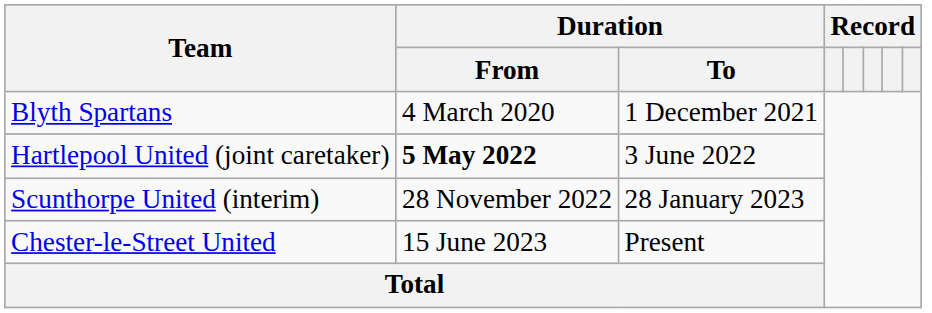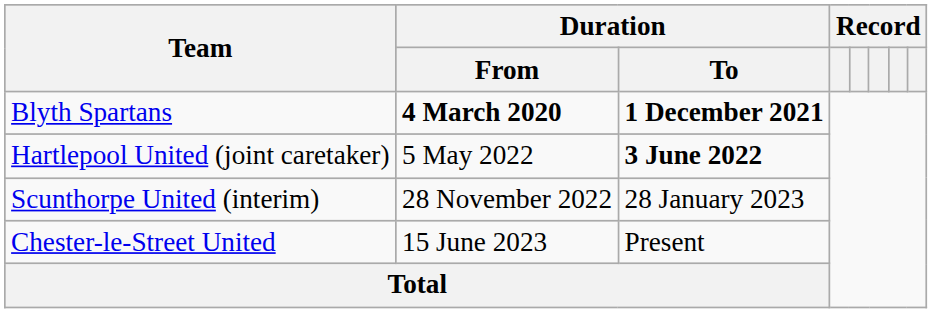(478, 112) normal -> (482, 112) bold
(721, 112) normal -> (724, 112) bold
(469, 155) bold -> (468, 155) normal
(690, 155) normal -> (693, 155) bold
